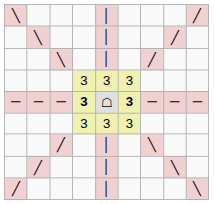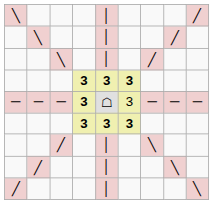(84, 80) normal -> (84, 80) bold
(107, 80) normal -> (107, 80) bold
(129, 80) normal -> (129, 80) bold
(129, 102) bold -> (129, 102) normal
(84, 123) normal -> (84, 123) bold
(107, 123) normal -> (107, 123) bold
(129, 123) normal -> (129, 123) bold
